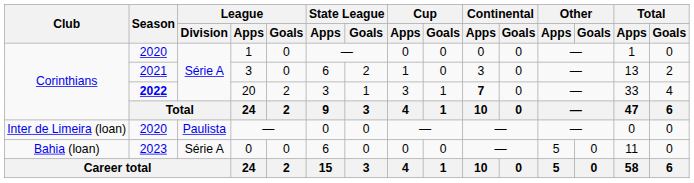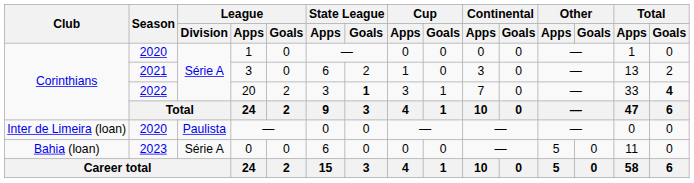(153, 91) bold -> (153, 91) normal
(366, 91) normal -> (366, 91) bold
(481, 91) bold -> (481, 91) normal
(669, 91) normal -> (669, 91) bold
